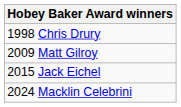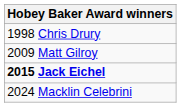(54, 72) normal -> (56, 72) bold
